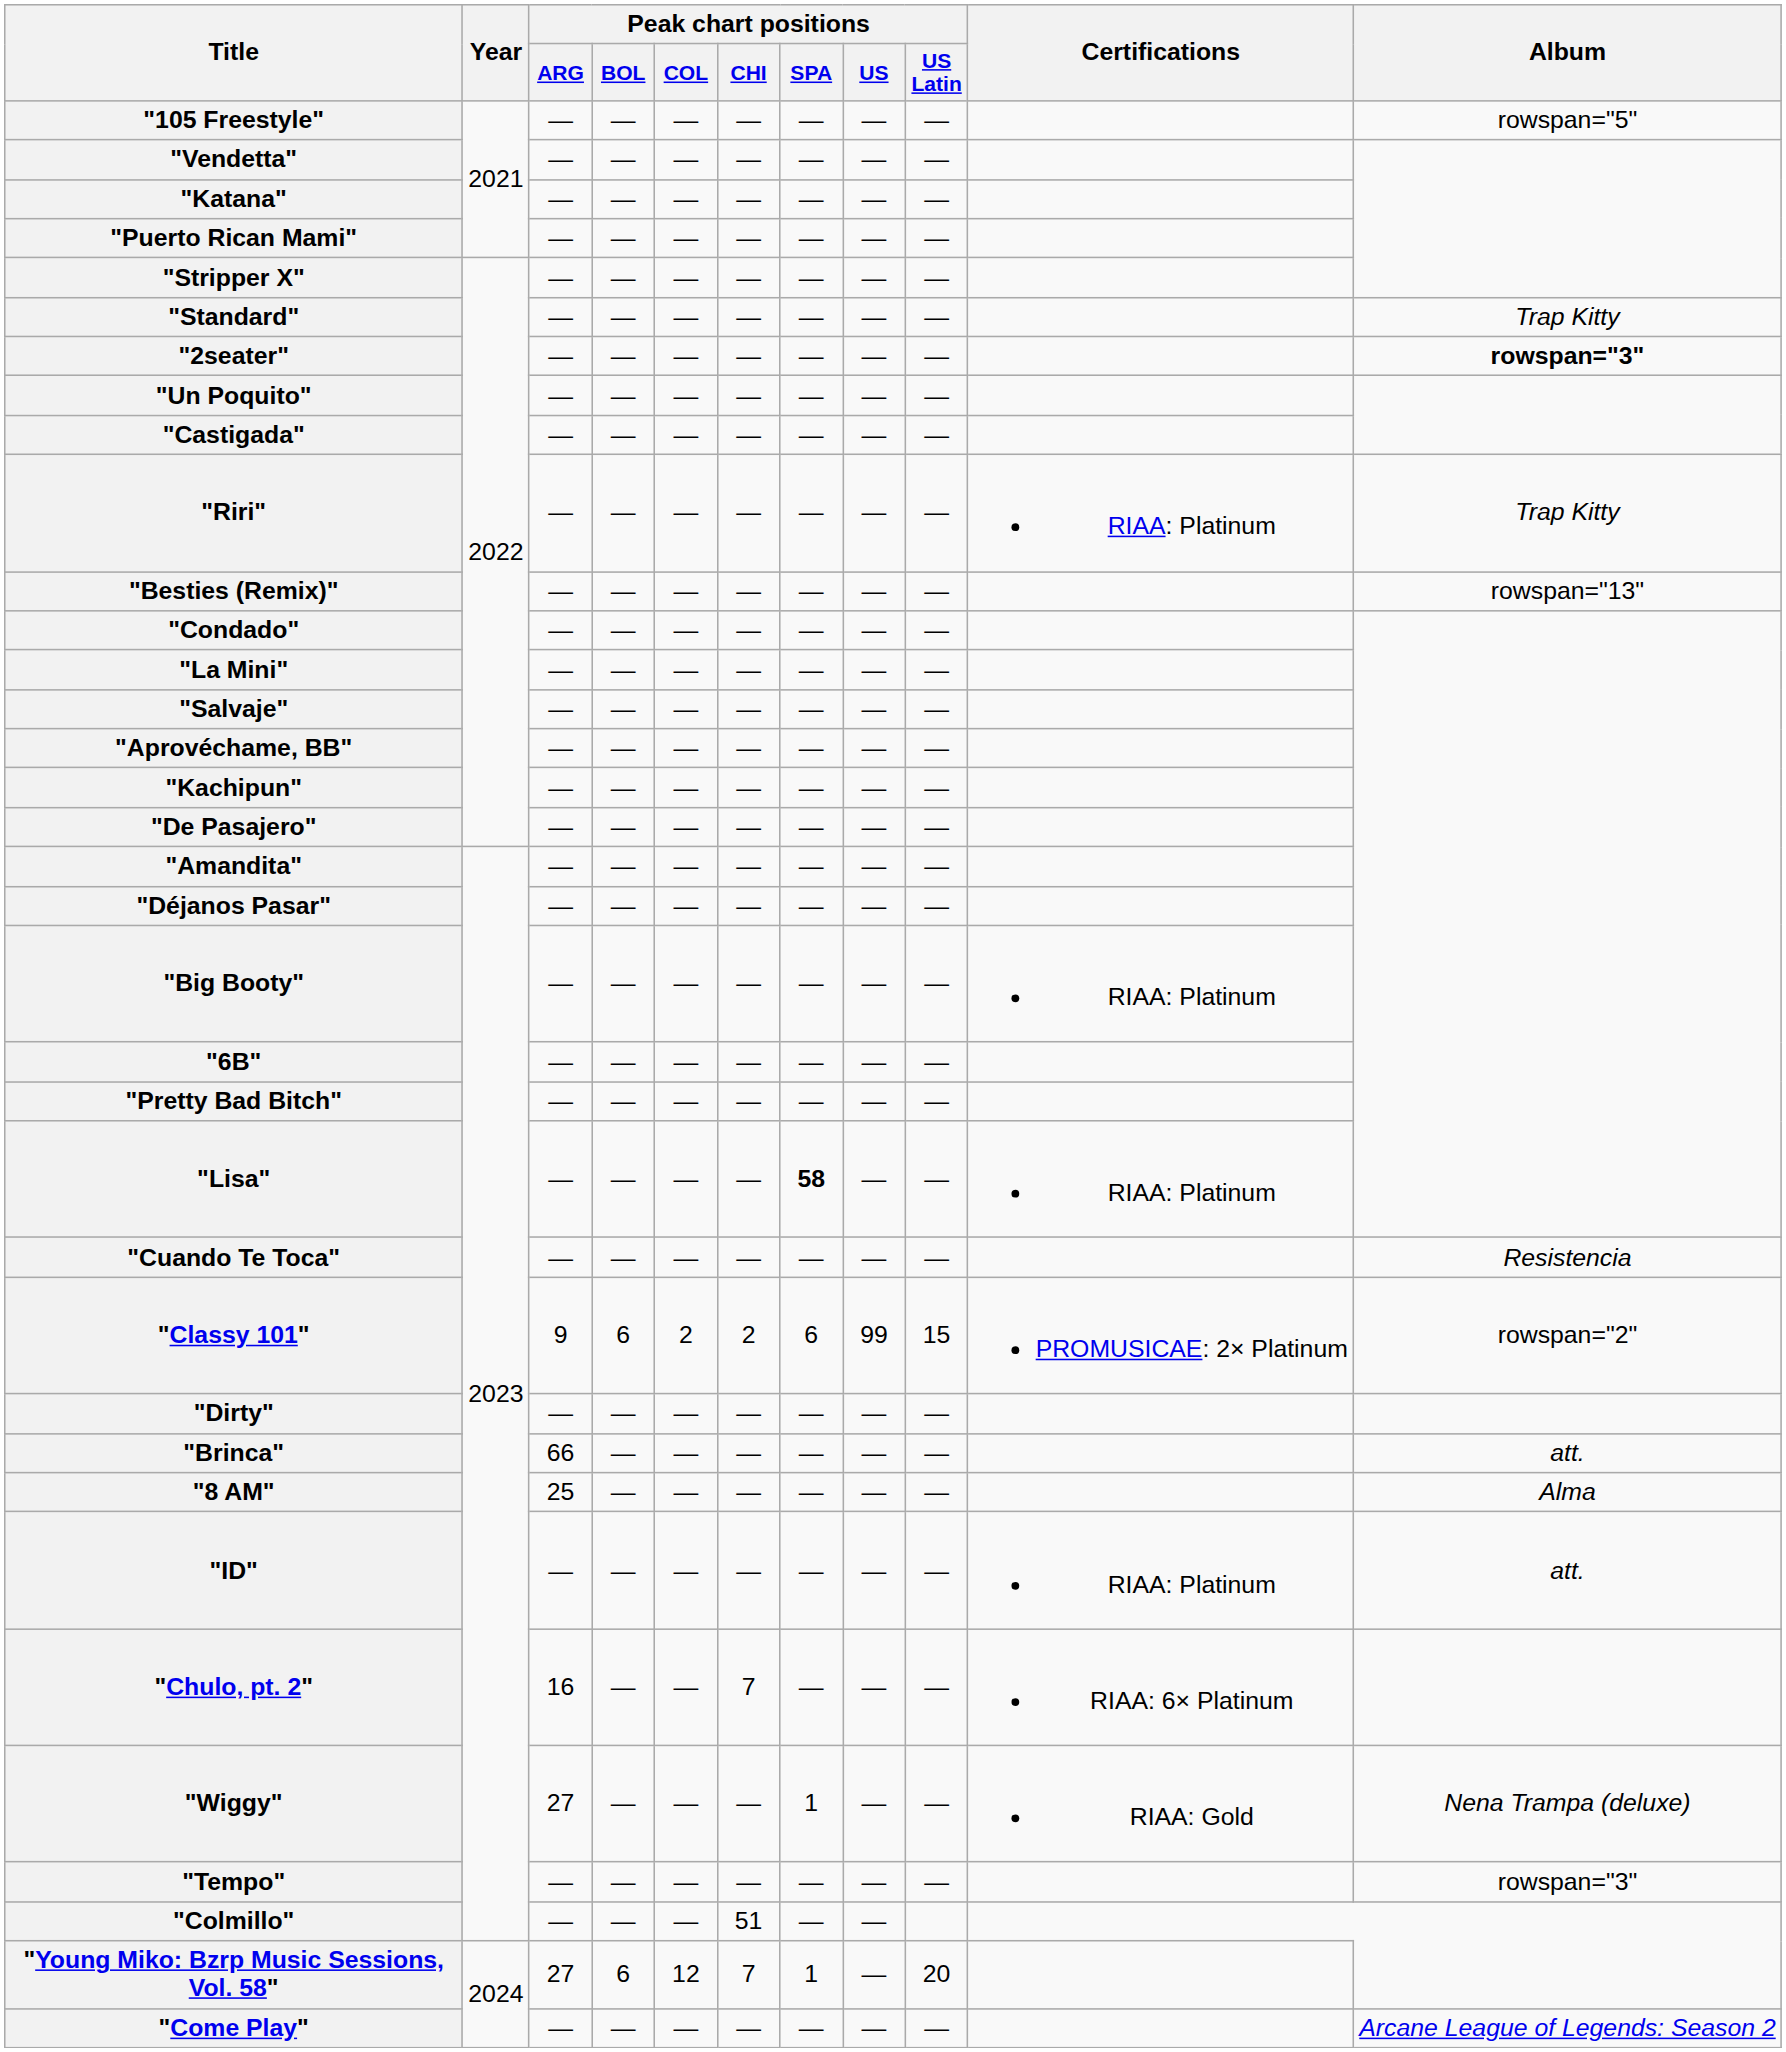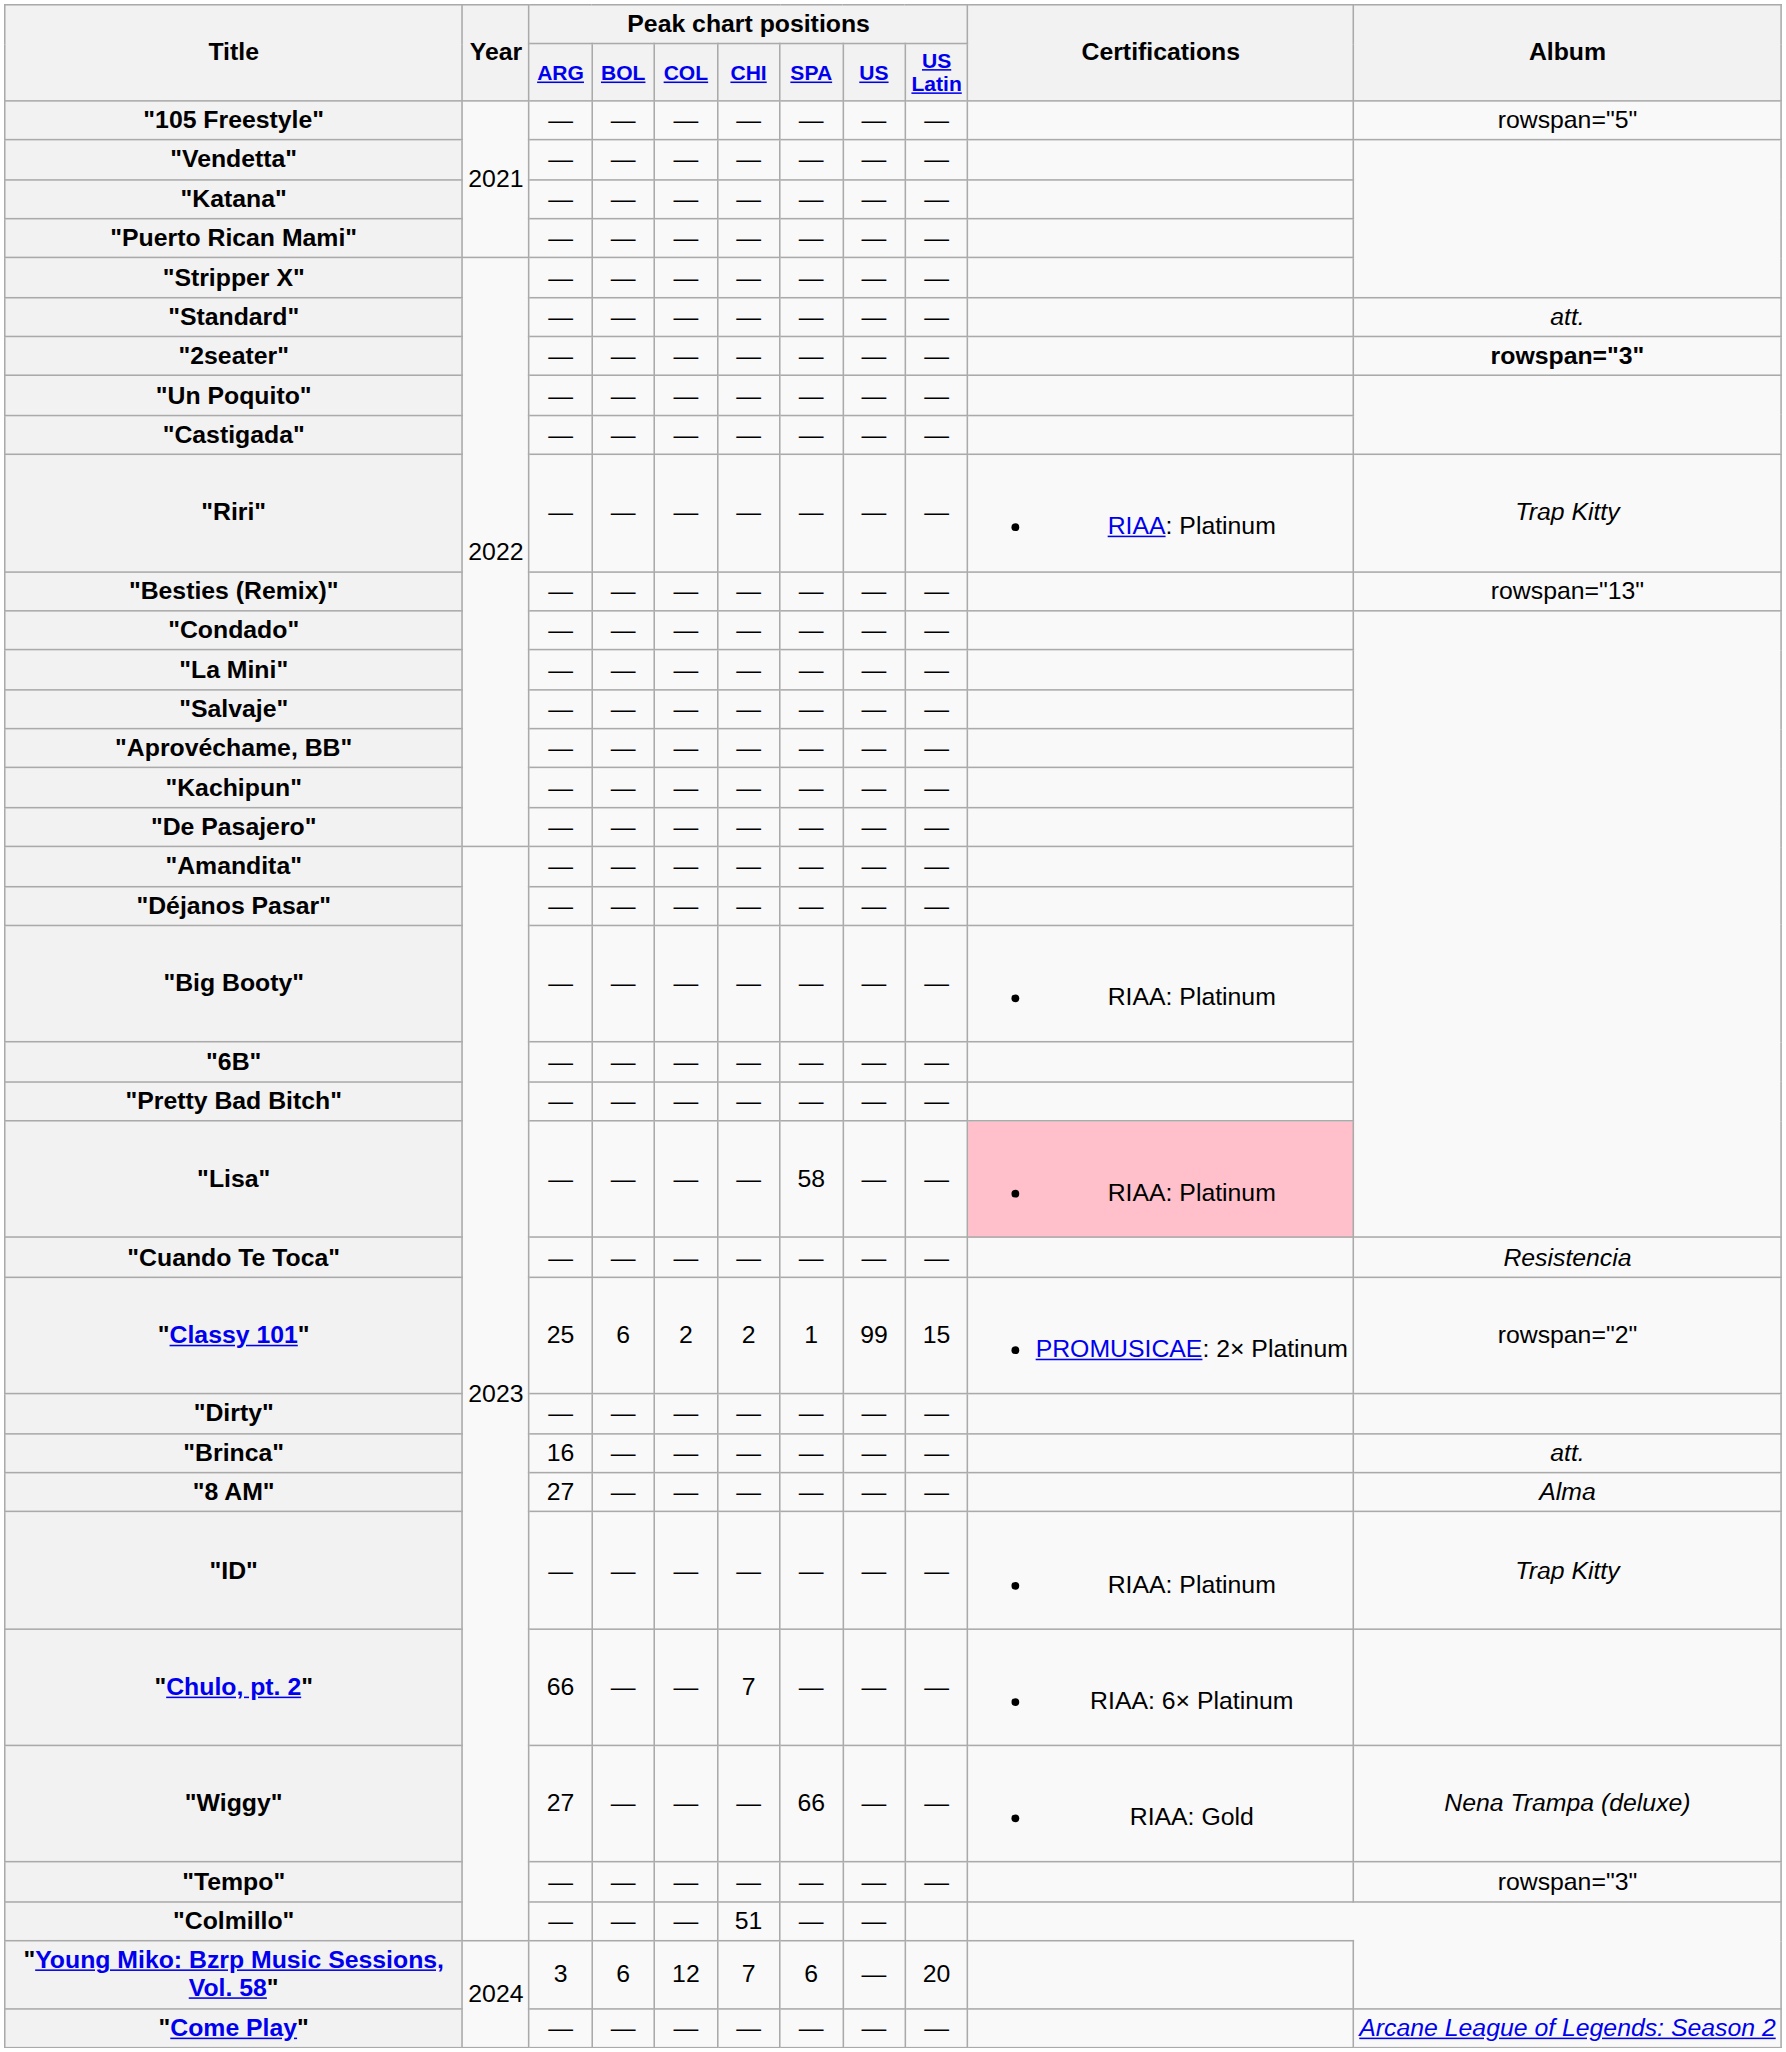(1567, 316) Trap Kitty -> (1567, 316) att.
(811, 1179) bold -> (811, 1179) normal
(1161, 1193) no background -> (1161, 1193) pink background
(561, 1335) 9 -> (561, 1335) 25
(811, 1335) 6 -> (811, 1335) 1
(561, 1452) 66 -> (561, 1452) 16
(561, 1491) 25 -> (561, 1491) 27
(1567, 1570) att. -> (1567, 1570) Trap Kitty
(561, 1686) 16 -> (561, 1686) 66
(811, 1803) 1 -> (811, 1803) 66
(561, 1974) 27 -> (561, 1974) 3
(811, 1974) 1 -> (811, 1974) 6
